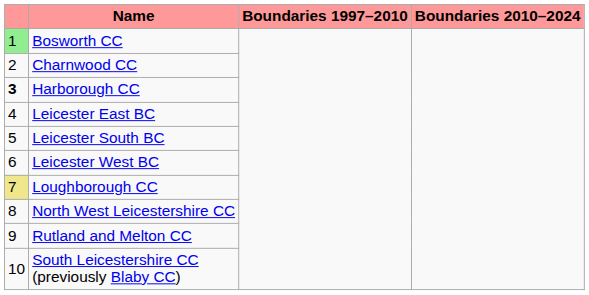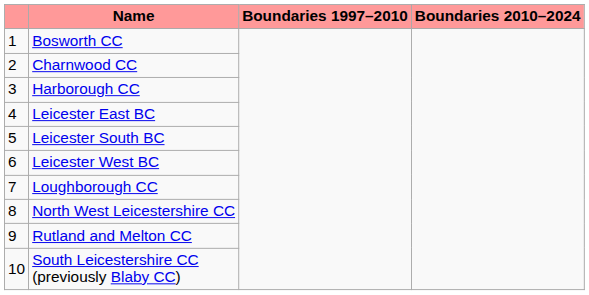(12, 41) lightgreen background -> (12, 41) no background
(12, 89) bold -> (12, 89) normal
(12, 187) khaki background -> (12, 187) no background
